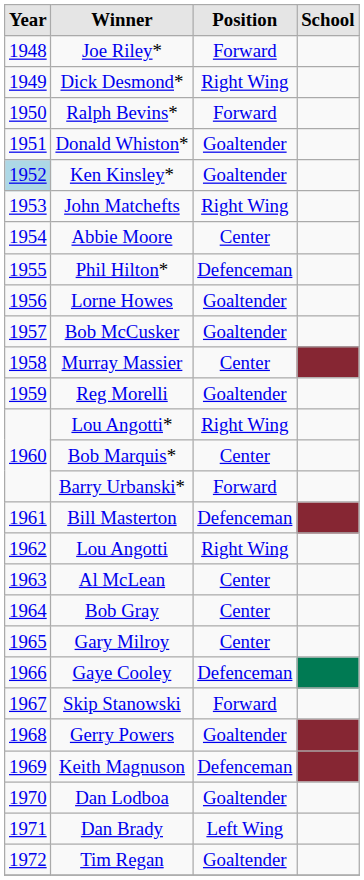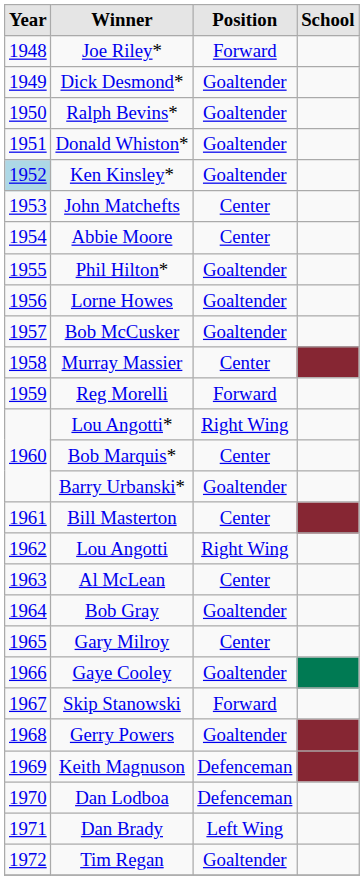(245, 82) Right Wing -> (245, 82) Goaltender
(245, 113) Forward -> (245, 113) Goaltender
(245, 206) Right Wing -> (245, 206) Center
(245, 268) Defenceman -> (245, 268) Goaltender
(245, 393) Goaltender -> (245, 393) Forward
(245, 486) Forward -> (245, 486) Goaltender
(245, 517) Defenceman -> (245, 517) Center
(245, 610) Center -> (245, 610) Goaltender
(245, 672) Defenceman -> (245, 672) Goaltender
(245, 797) Goaltender -> (245, 797) Defenceman
